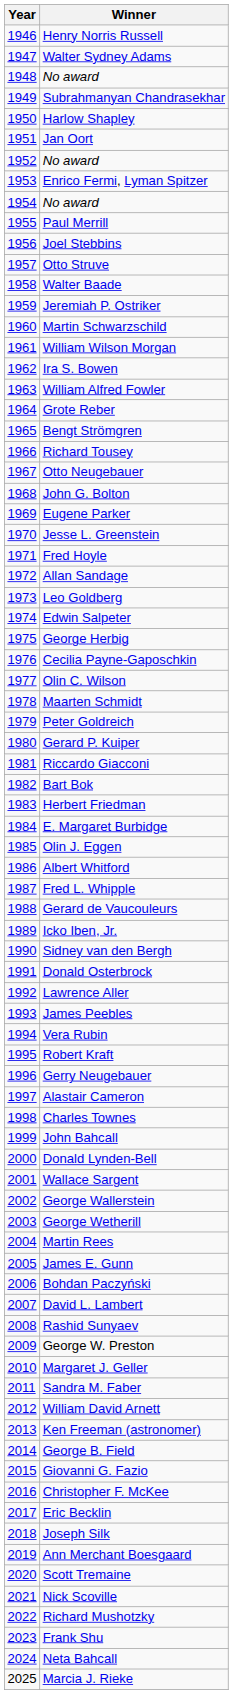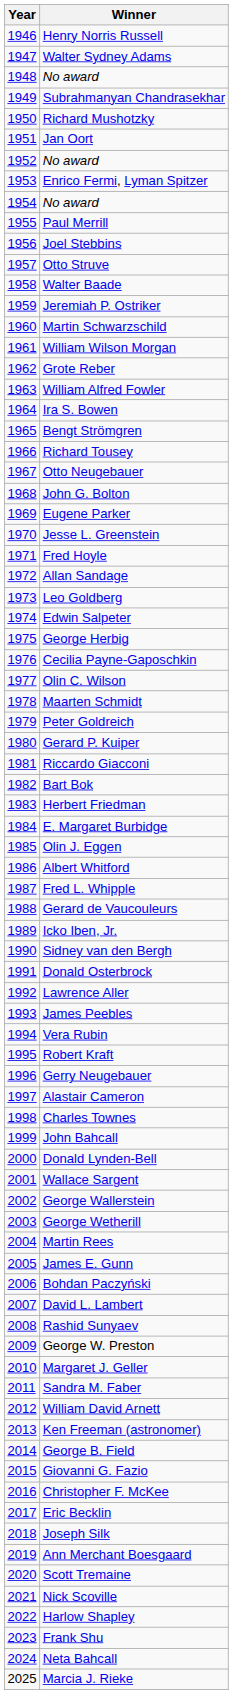(89, 118) Harlow Shapley -> (98, 118) Richard Mushotzky
(80, 368) Ira S. Bowen -> (79, 368) Grote Reber
(79, 410) Grote Reber -> (80, 410) Ira S. Bowen
(98, 1617) Richard Mushotzky -> (89, 1617) Harlow Shapley
